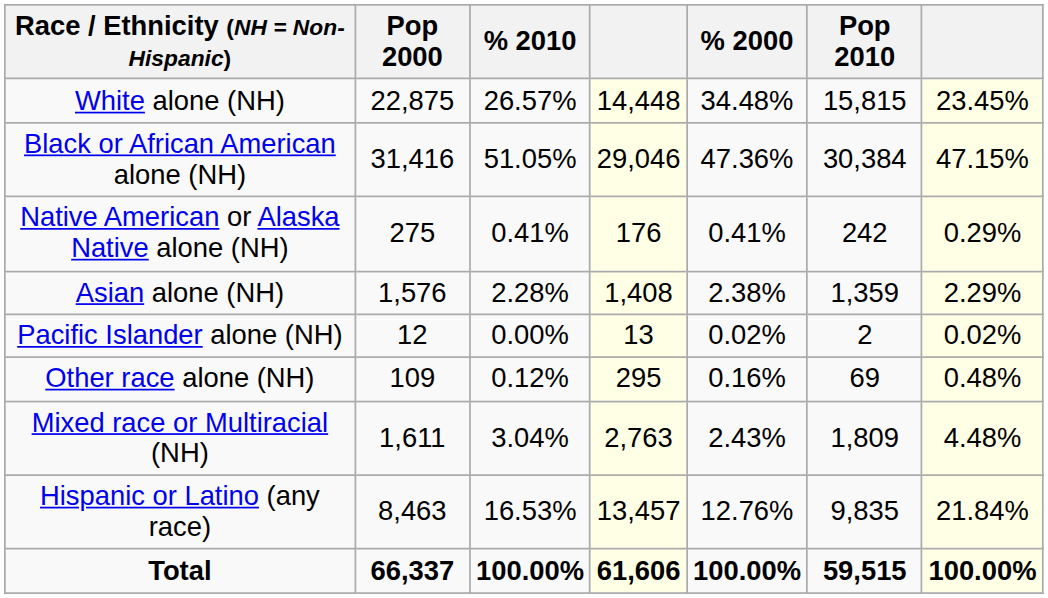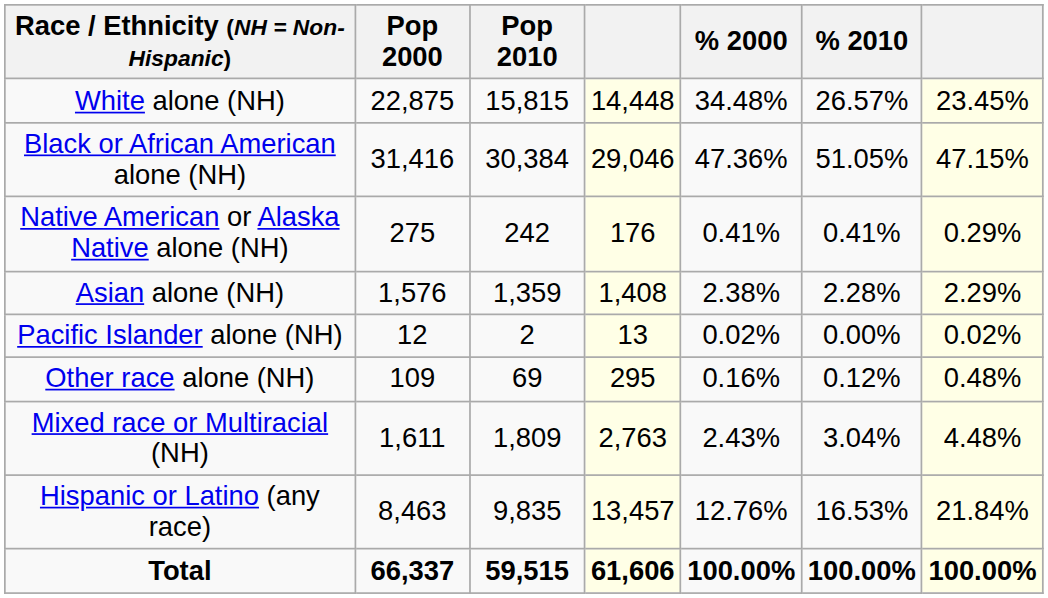columns swapped: (865, 41) <-> (530, 41)
